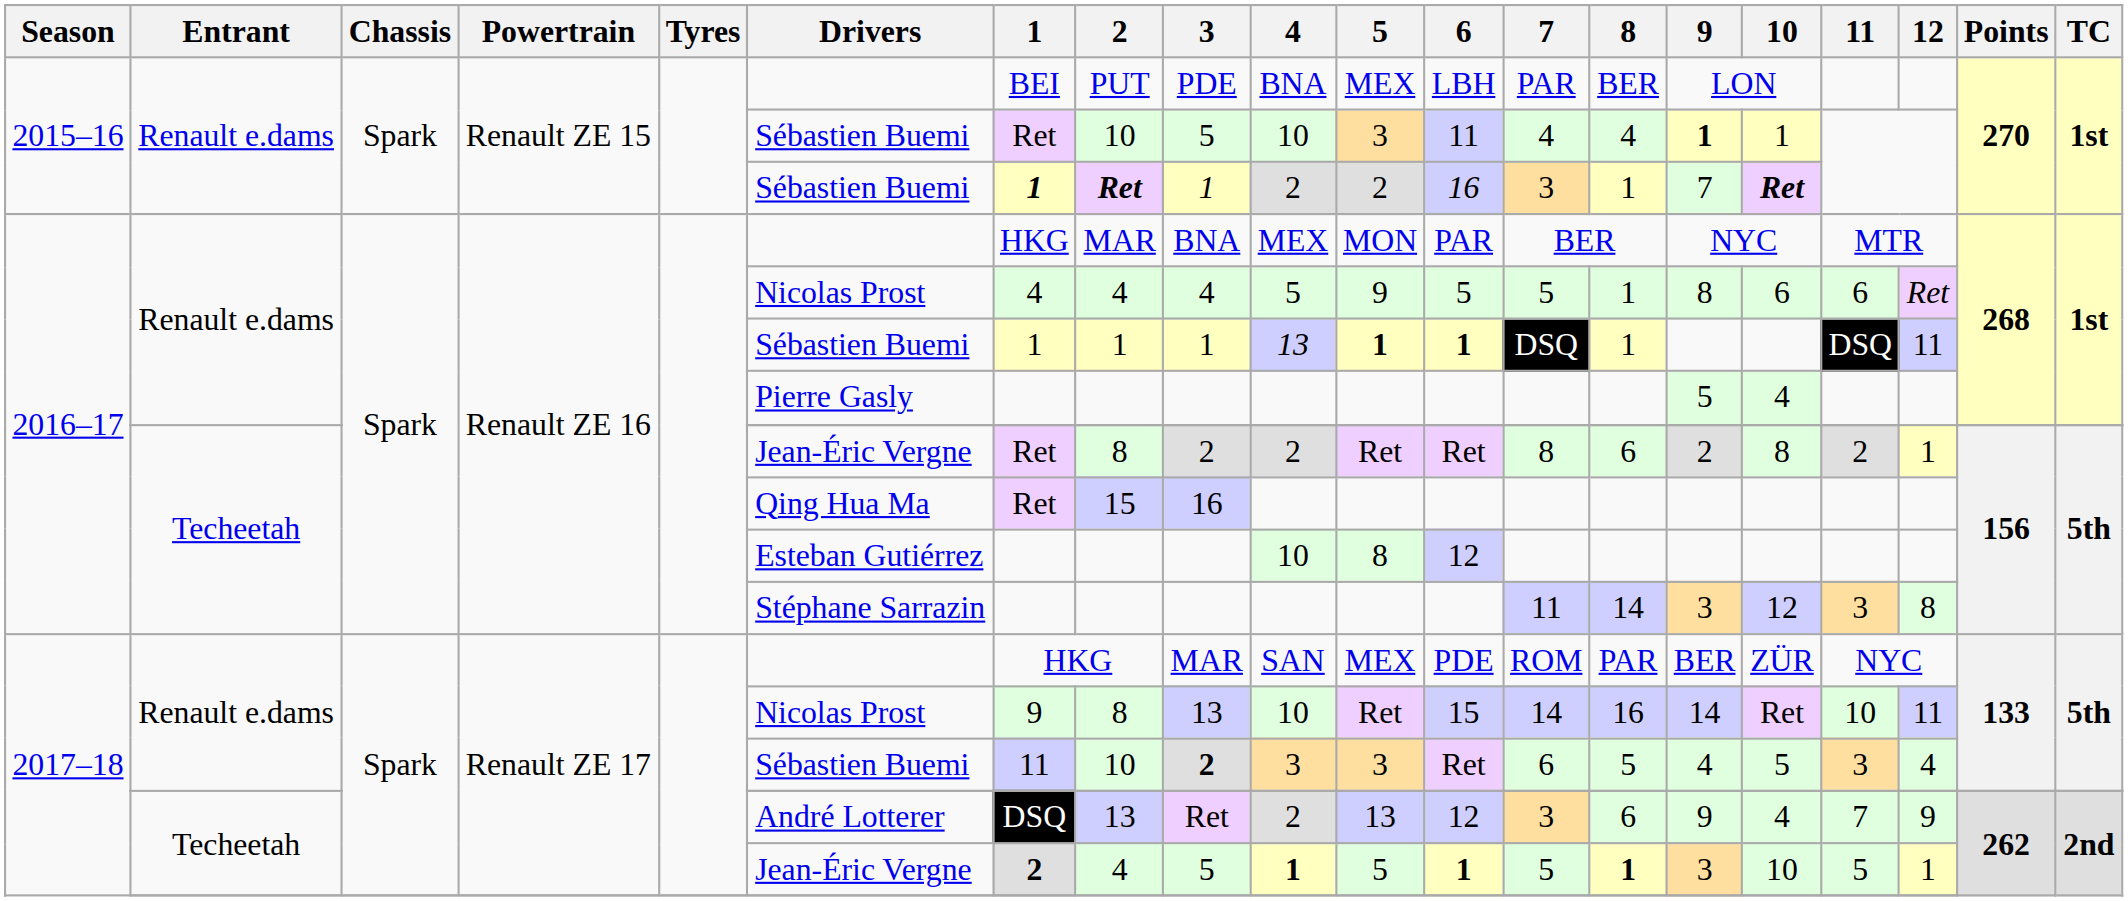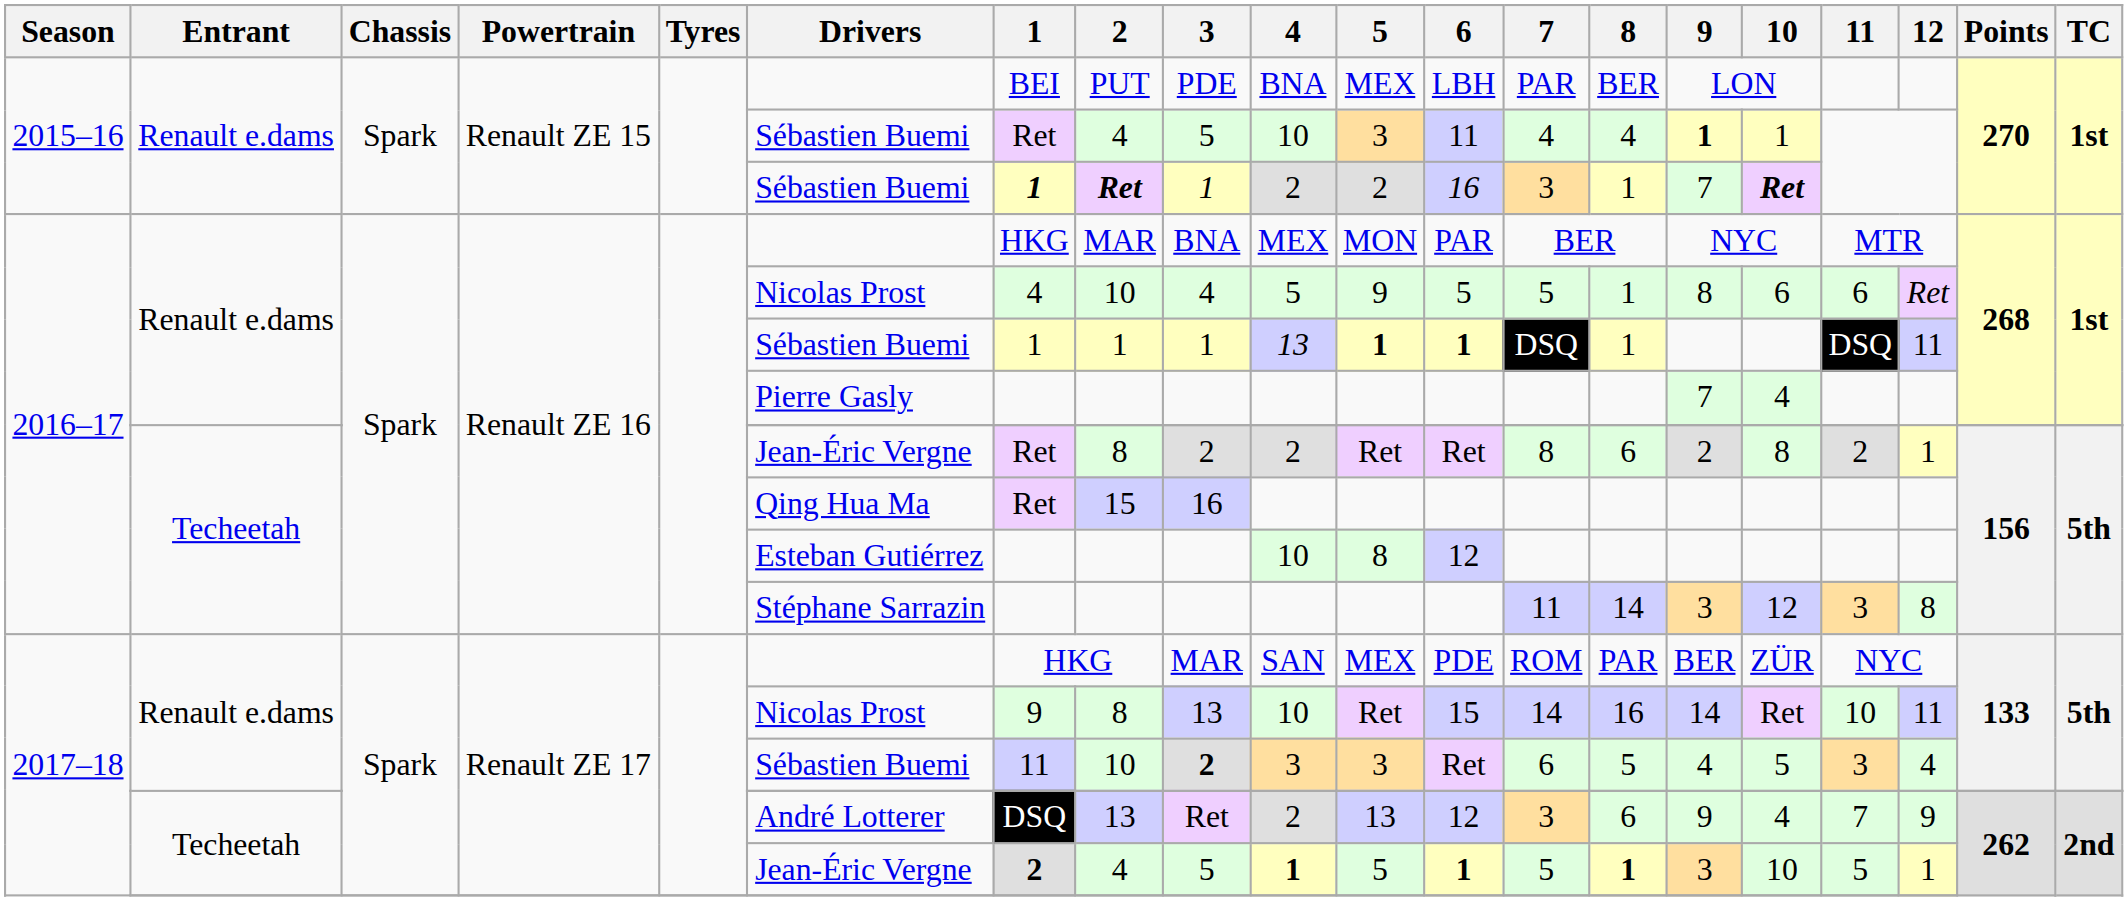(1120, 135) 10 -> (1120, 135) 4
(1120, 292) 4 -> (1120, 292) 10
(1705, 397) 5 -> (1705, 397) 7
